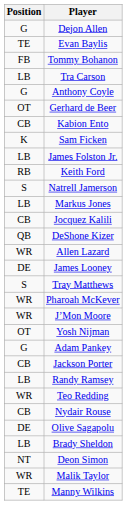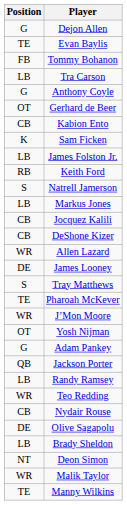(24, 236) QB -> (24, 236) CB
(24, 300) WR -> (24, 300) TE
(24, 364) CB -> (24, 364) QB
